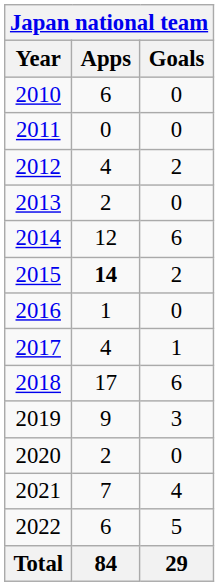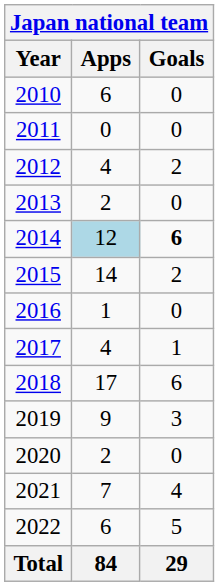(106, 238) no background -> (106, 238) lightblue background
(177, 238) normal -> (177, 238) bold
(106, 274) bold -> (106, 274) normal
